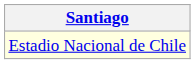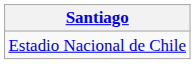(97, 44) lightyellow background -> (97, 44) no background
